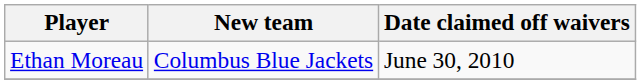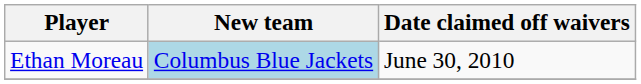(264, 60) no background -> (264, 60) lightblue background
